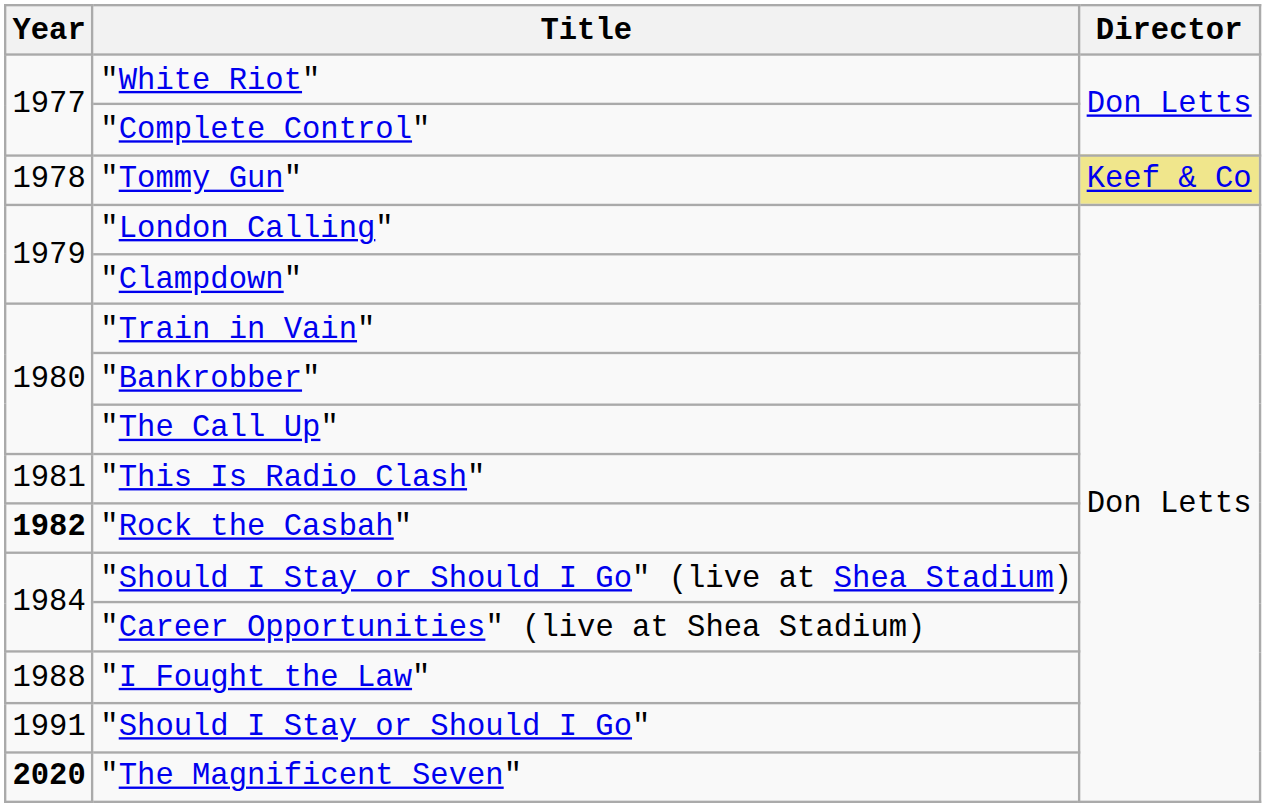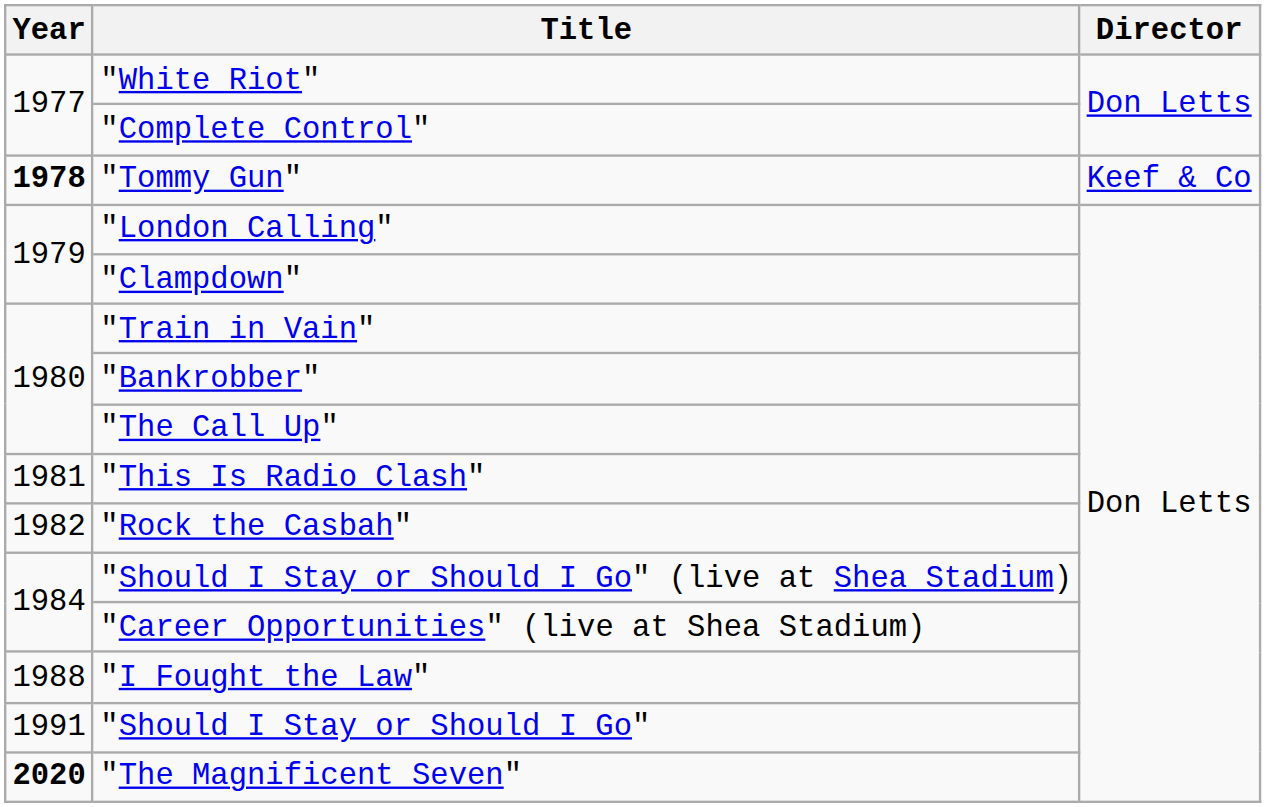(49, 179) normal -> (49, 179) bold
(1169, 179) khaki background -> (1169, 179) no background
(49, 528) bold -> (49, 528) normal
